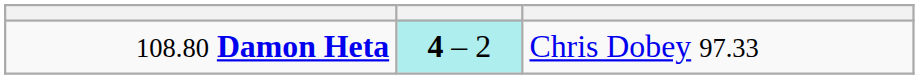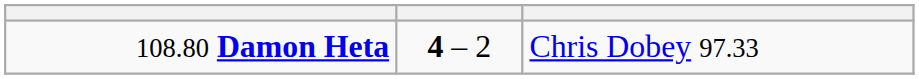(459, 46) paleturquoise background -> (459, 46) no background
